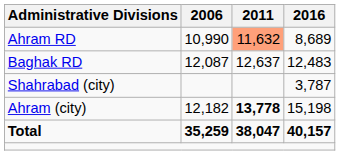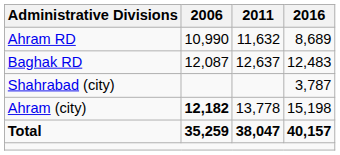(258, 39) lightsalmon background -> (258, 39) no background
(207, 108) normal -> (207, 108) bold
(258, 108) bold -> (258, 108) normal
